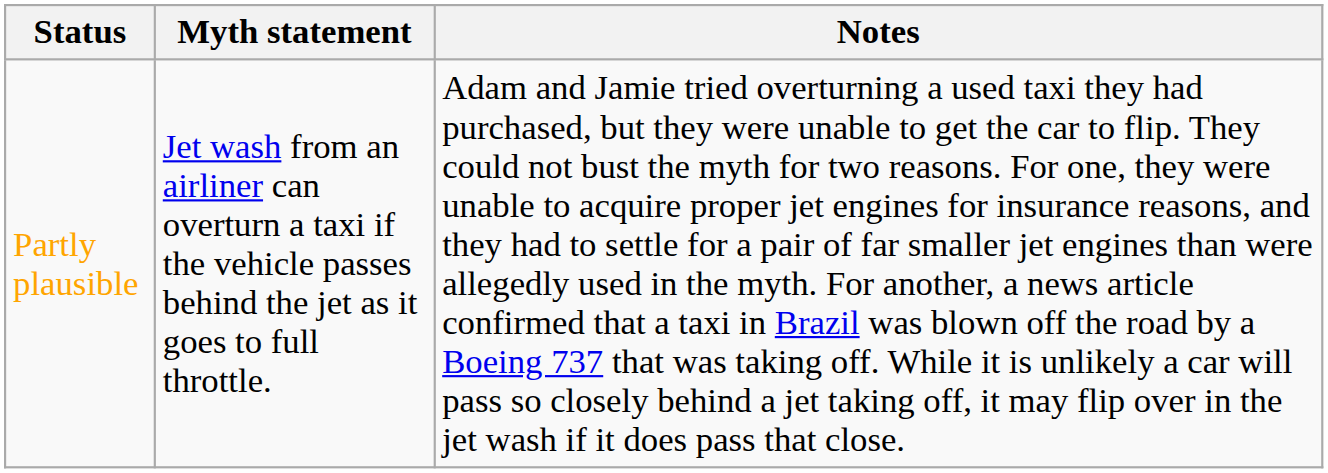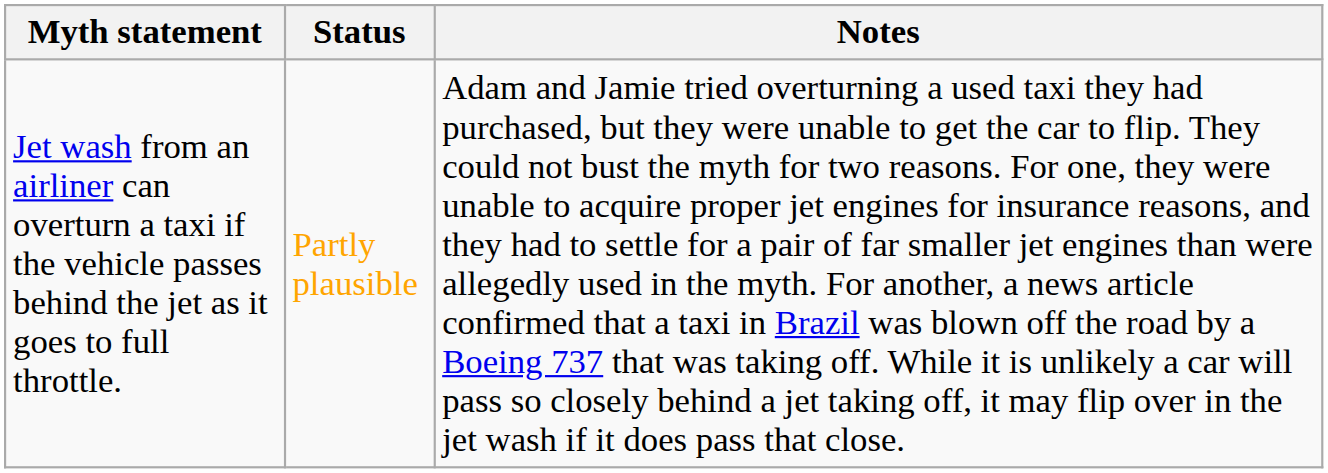columns swapped: (294, 32) <-> (80, 32)
